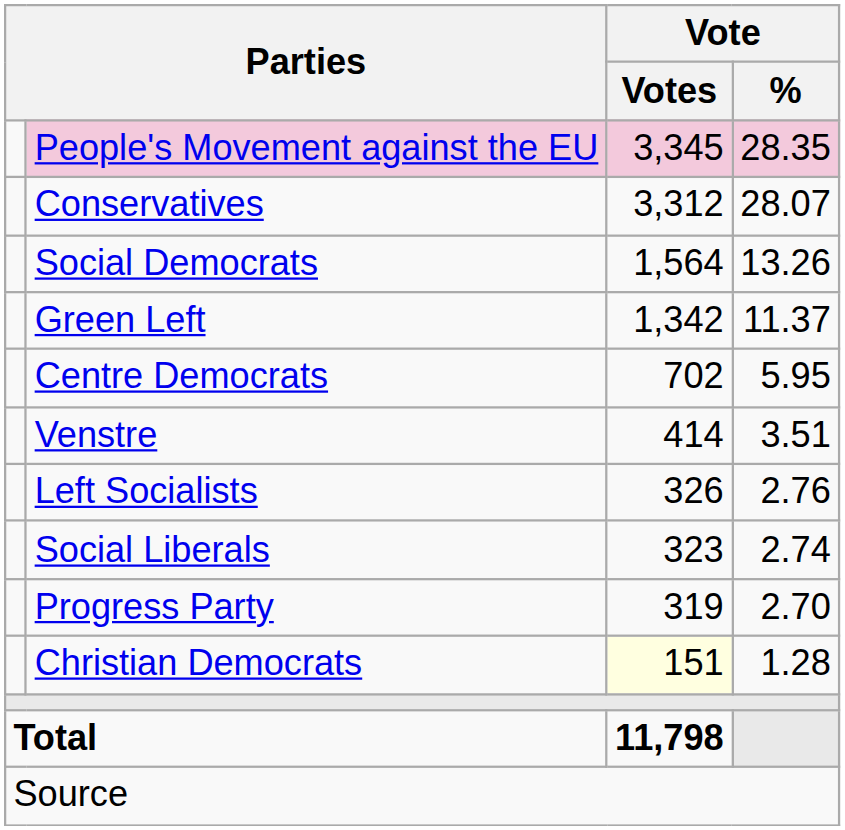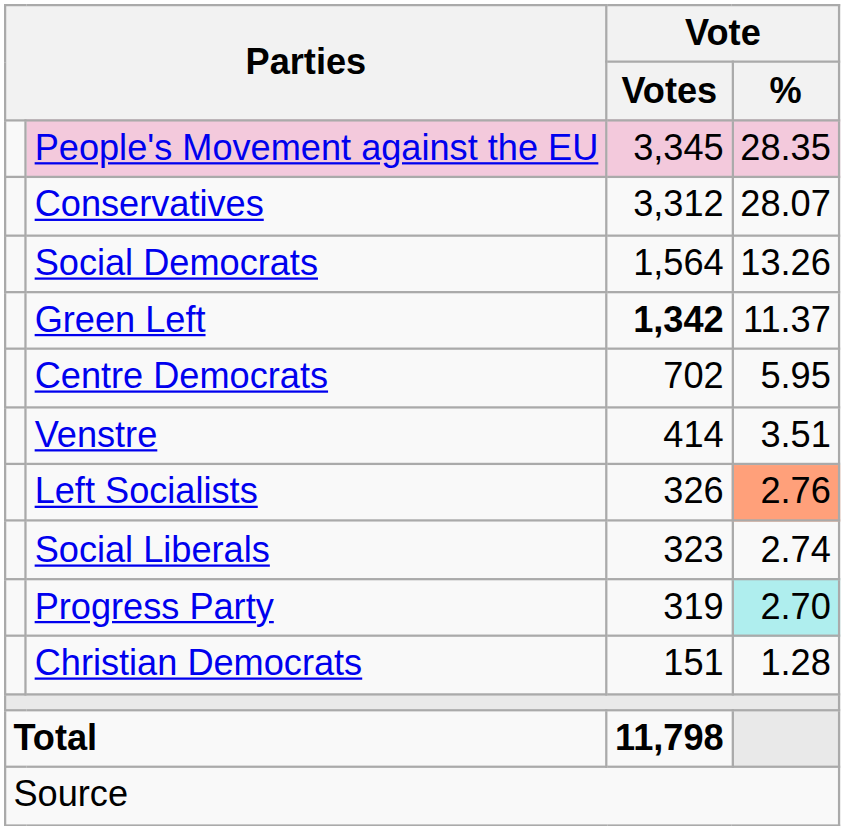(678, 319) normal -> (678, 319) bold
(796, 491) no background -> (796, 491) lightsalmon background
(796, 606) no background -> (796, 606) paleturquoise background
(693, 663) lightyellow background -> (693, 663) no background
